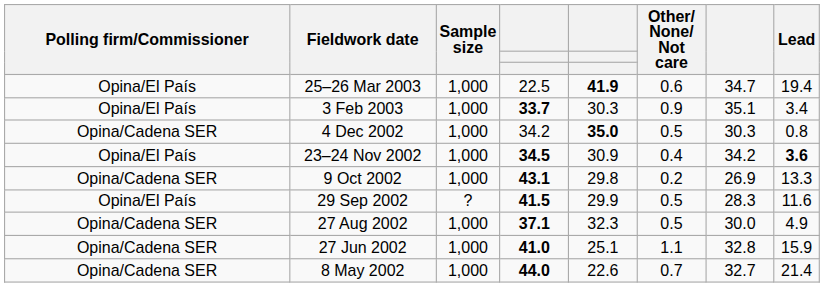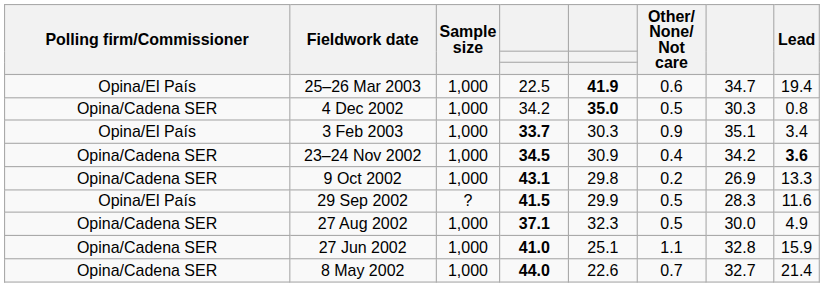rows swapped: (363, 109) <-> (363, 132)
(147, 155) Opina/El País -> (147, 155) Opina/Cadena SER
